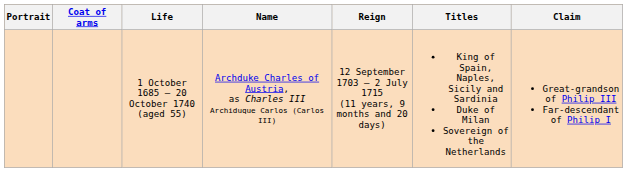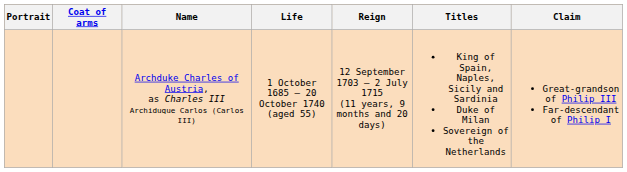columns swapped: (267, 17) <-> (162, 17)
